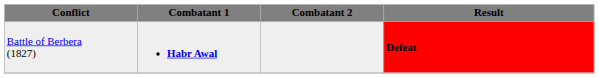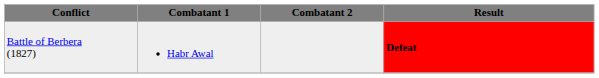(199, 53) bold -> (199, 53) normal
